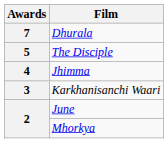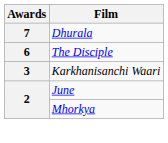(27, 52) 5 -> (27, 52) 6
- row: (71, 71)
